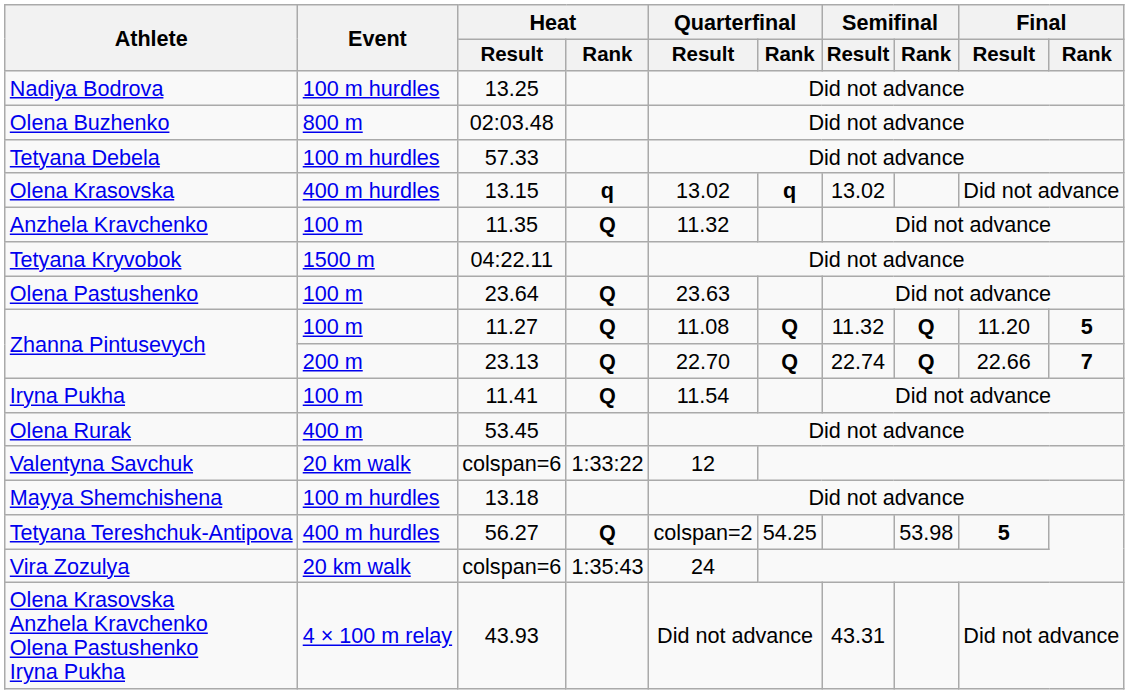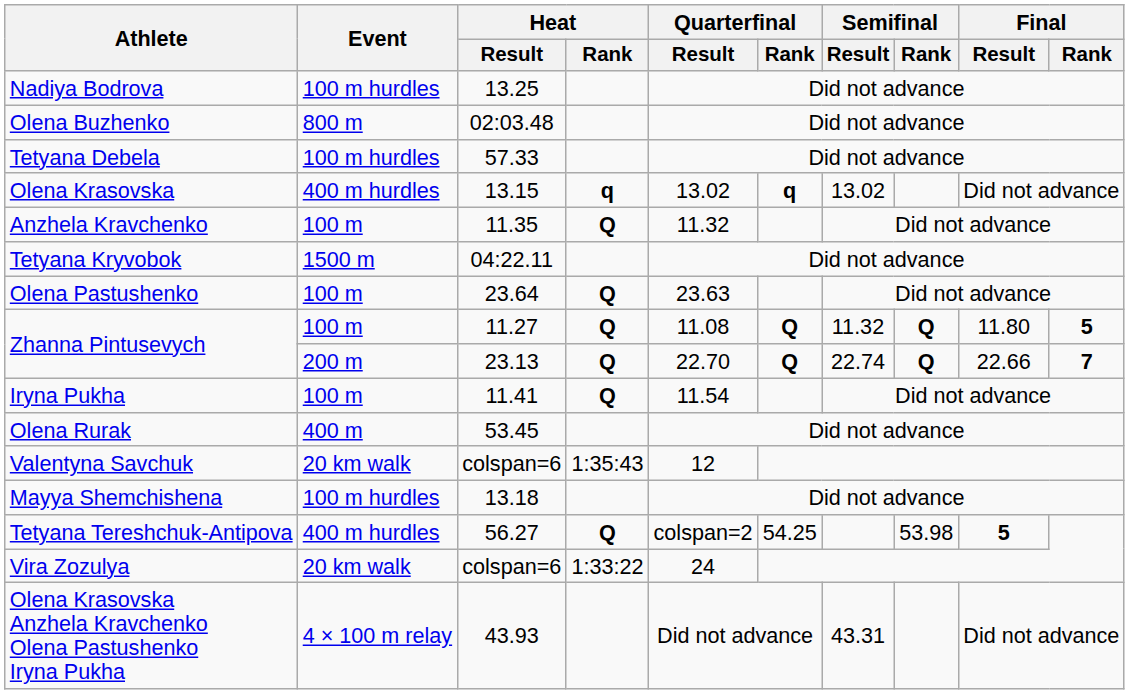(1004, 327) 11.20 -> (1004, 327) 11.80
(607, 464) 1:33:22 -> (607, 464) 1:35:43
(607, 566) 1:35:43 -> (607, 566) 1:33:22
